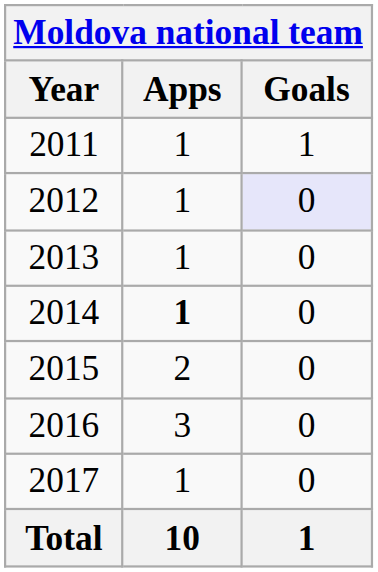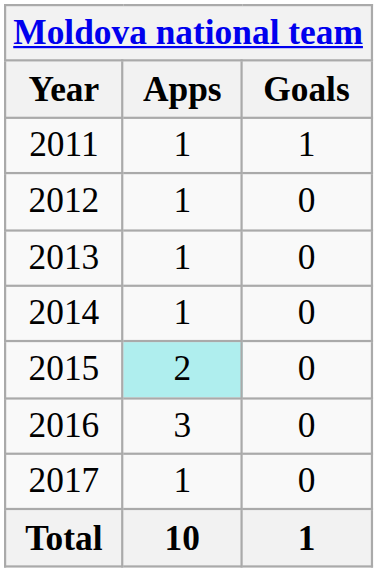(306, 200) lavender background -> (306, 200) no background
(182, 312) bold -> (182, 312) normal
(182, 369) no background -> (182, 369) paleturquoise background
